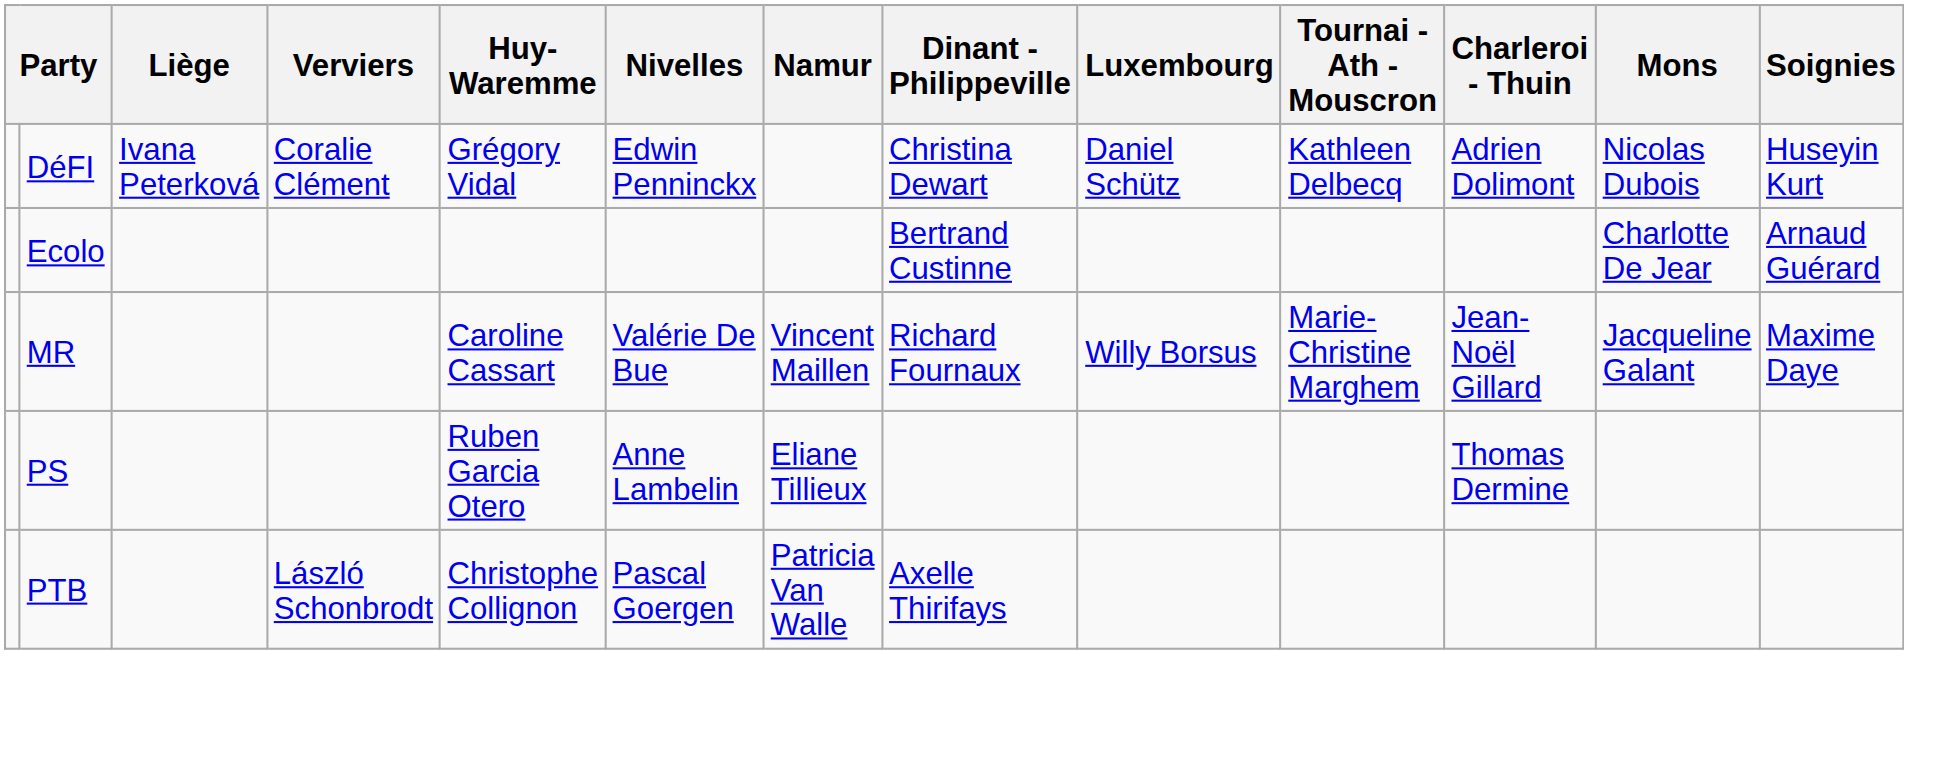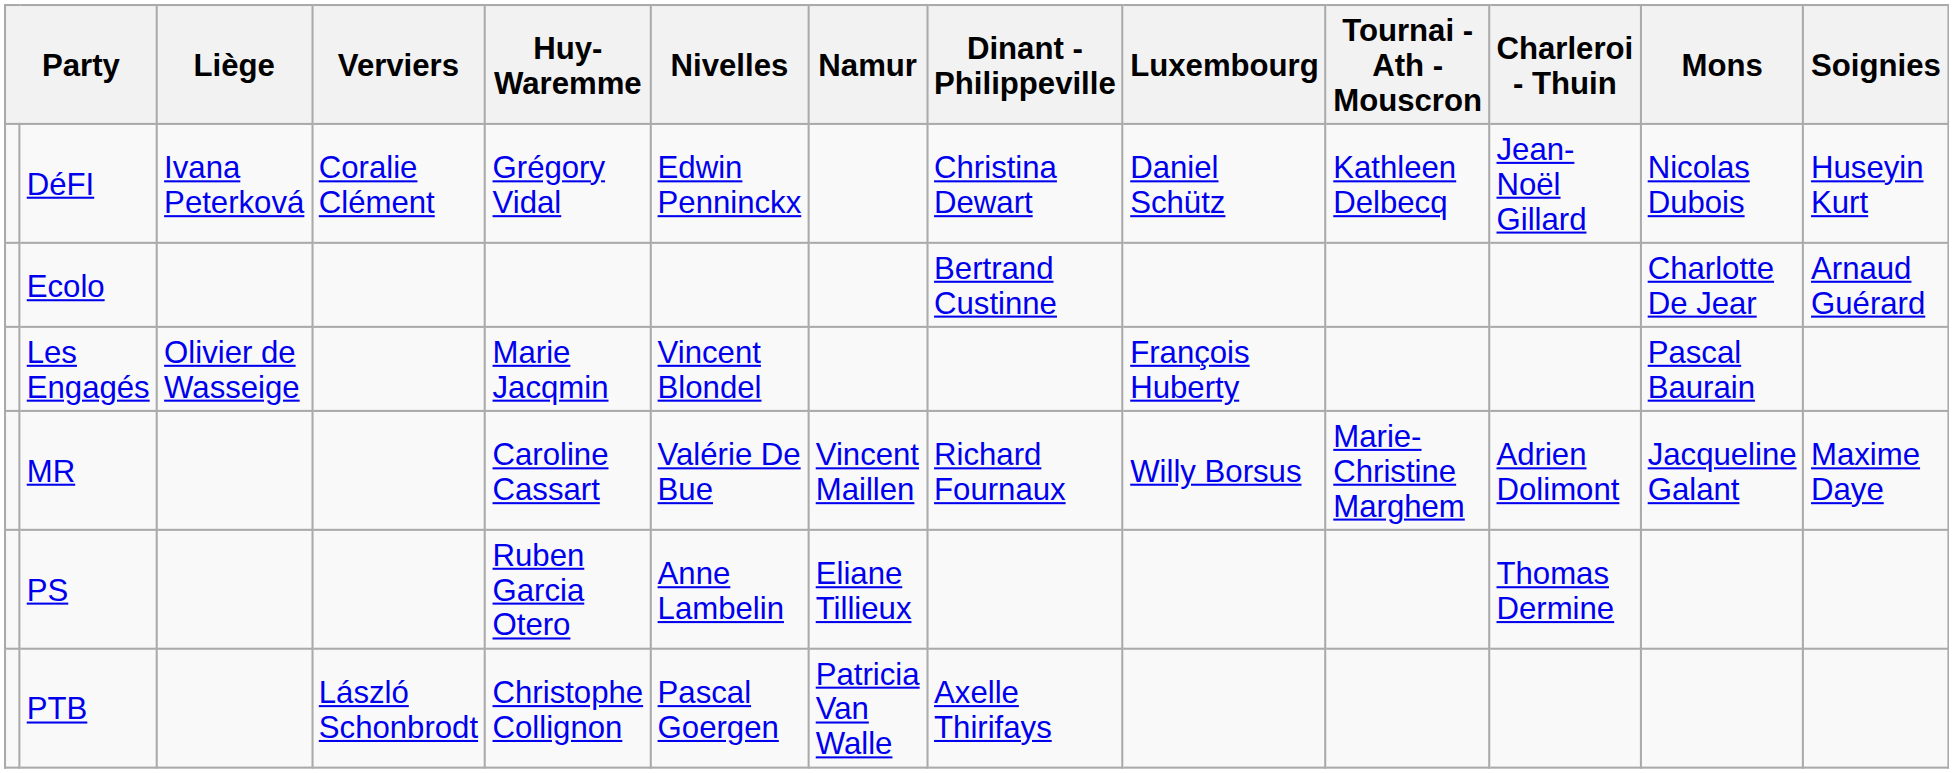(1513, 166) Adrien Dolimont -> (1541, 184) Jean-Noël Gillard
+ row: (88, 370)
(1496, 352) Jean-Noël Gillard -> (1558, 471) Adrien Dolimont
